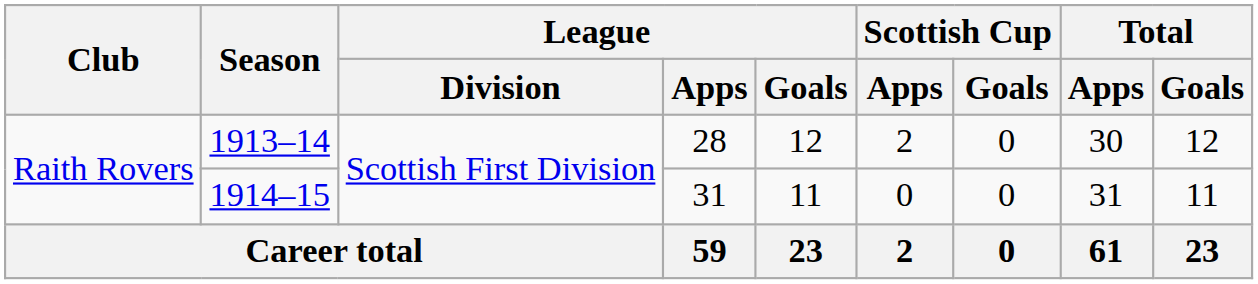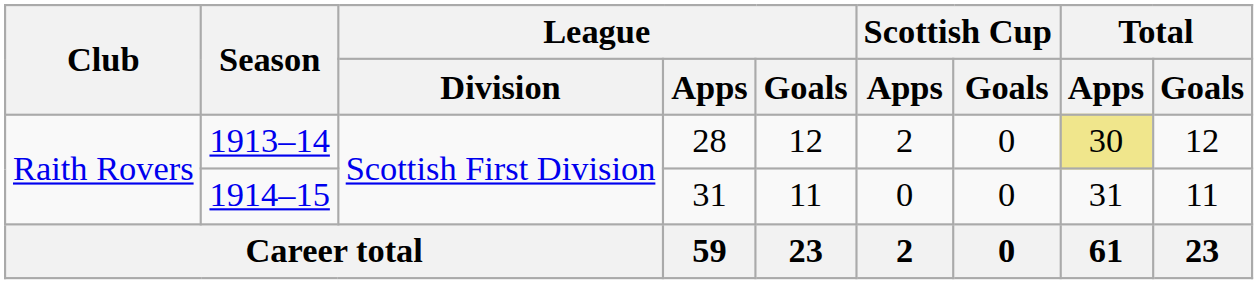(1106, 140) no background -> (1106, 140) khaki background
